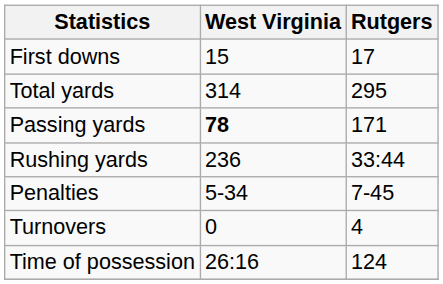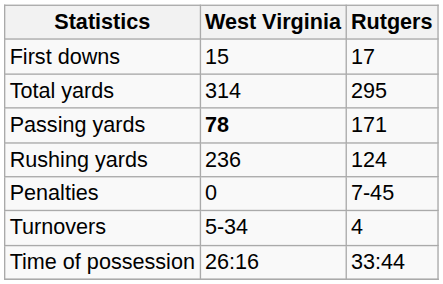(378, 159) 33:44 -> (369, 159) 124
(227, 193) 5-34 -> (211, 193) 0
(211, 227) 0 -> (227, 227) 5-34
(369, 262) 124 -> (378, 262) 33:44
